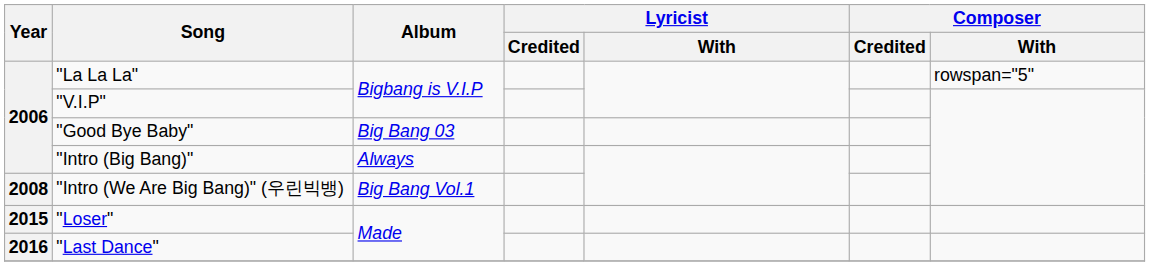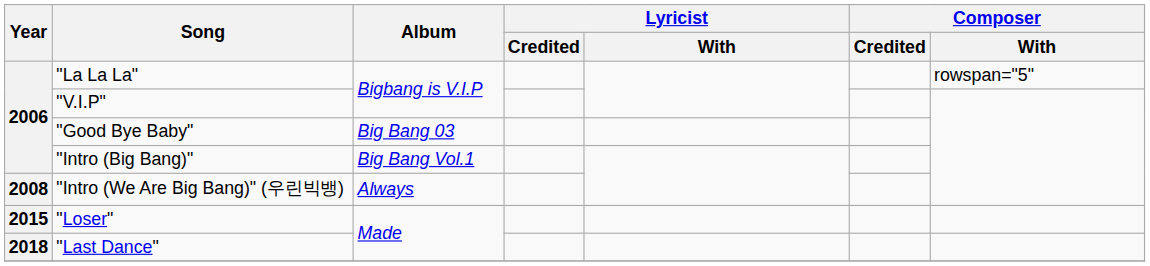(386, 159) Always -> (416, 159) Big Bang Vol.1
(416, 189) Big Bang Vol.1 -> (386, 189) Always
(28, 247) 2016 -> (28, 247) 2018
